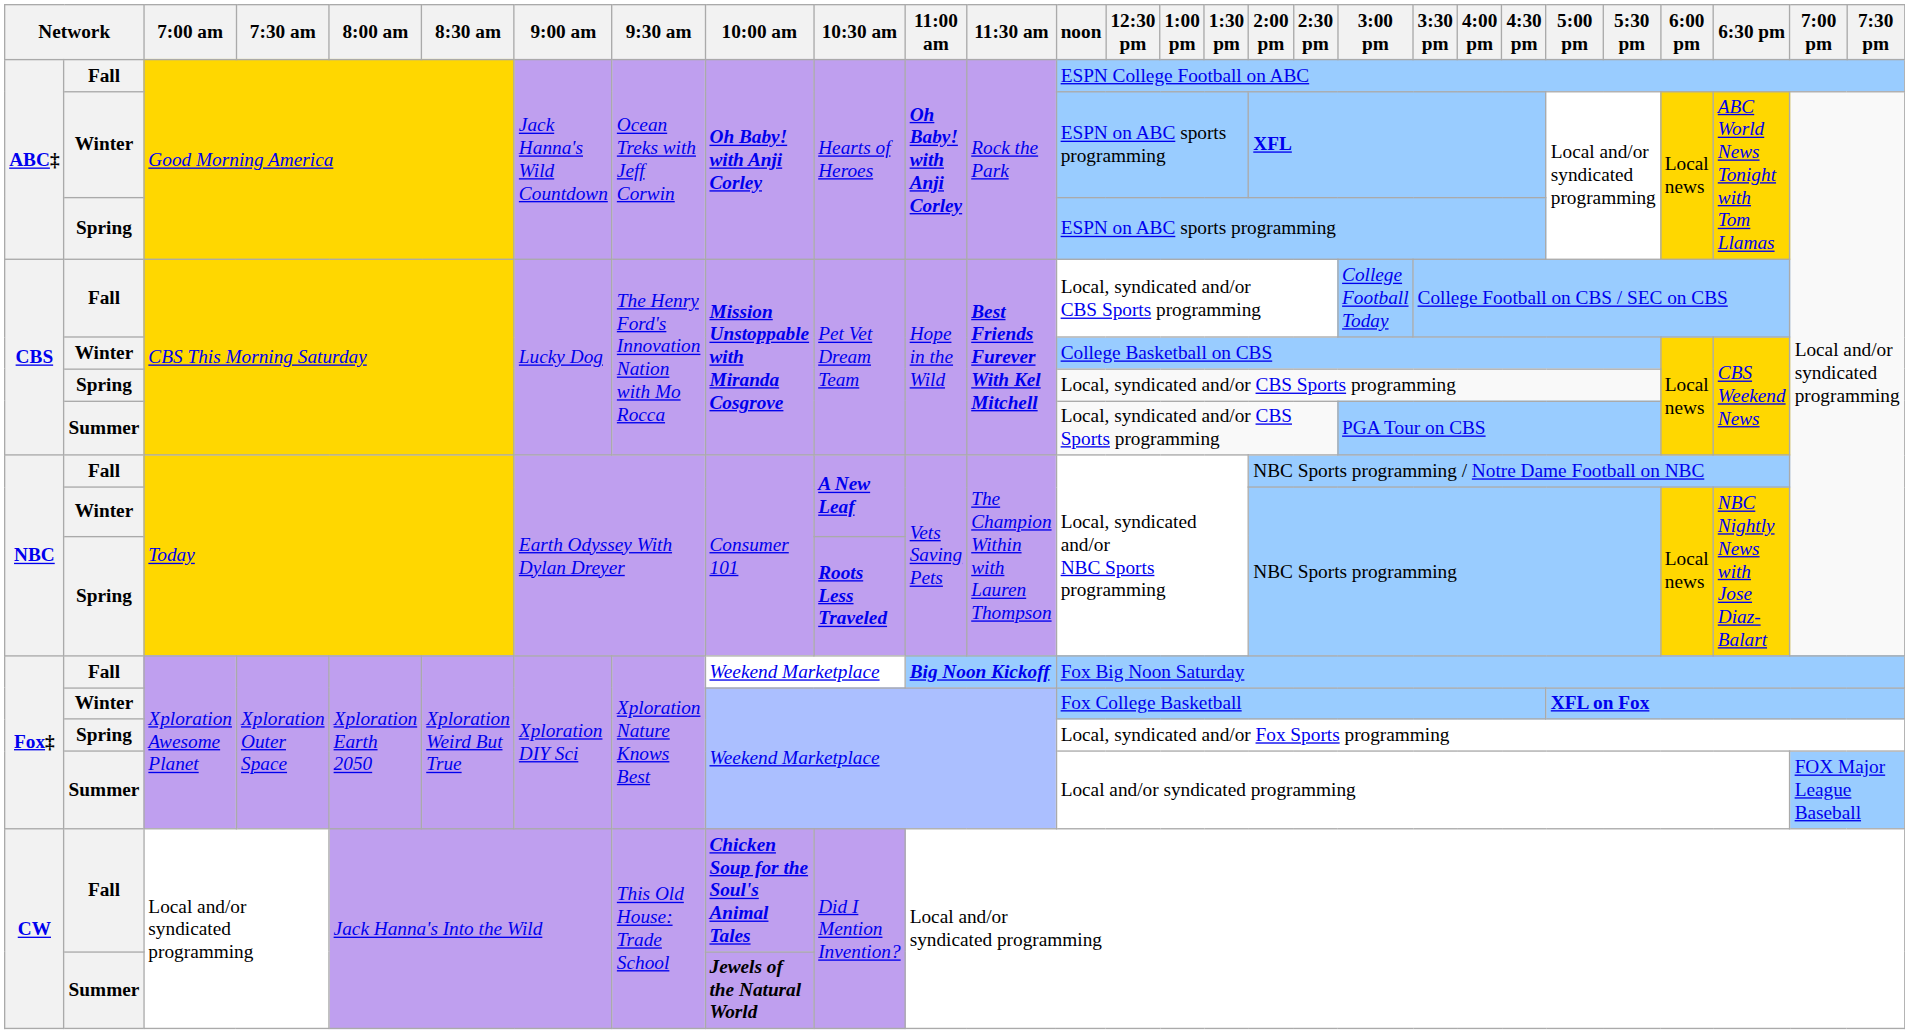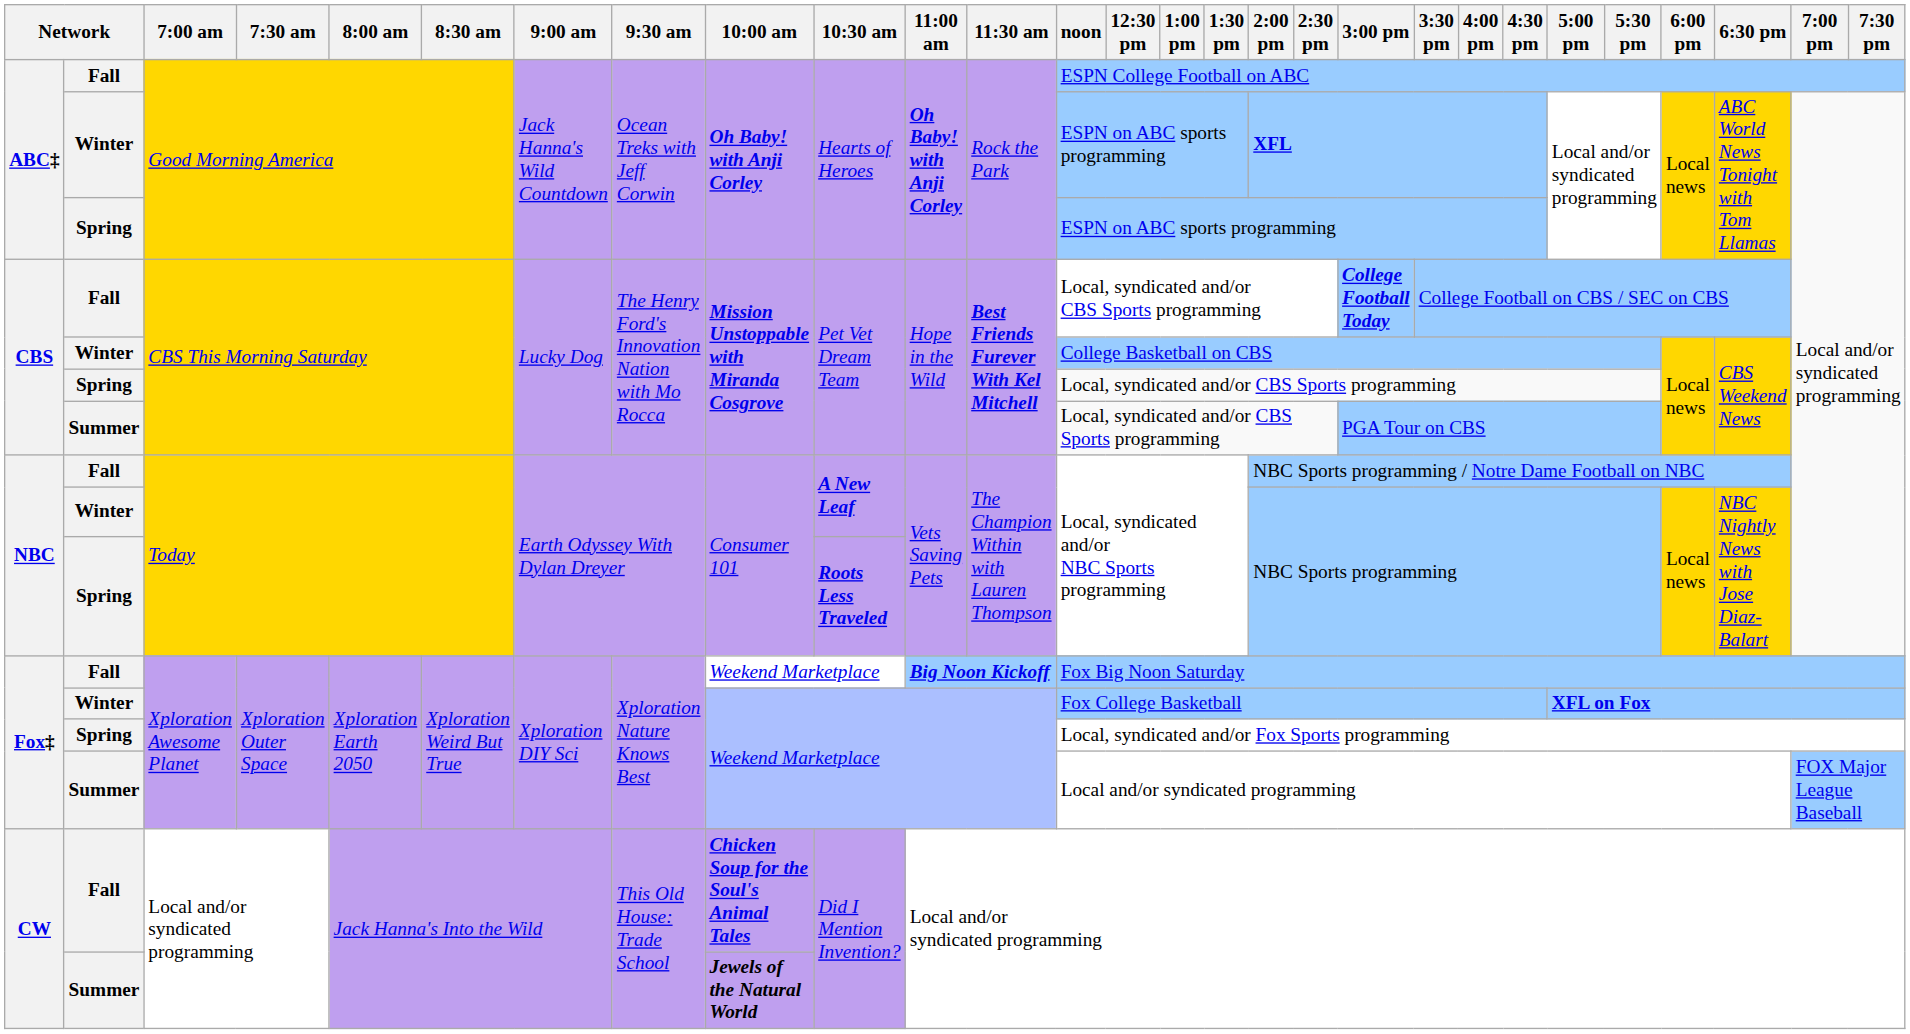(1375, 298) normal -> (1376, 298) bold
